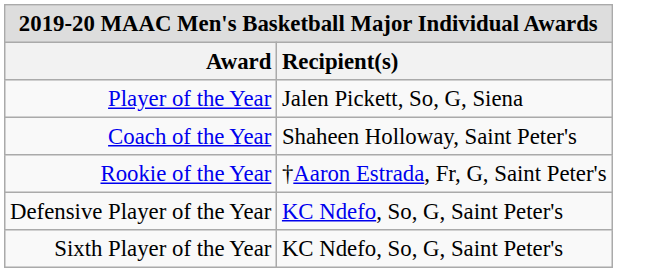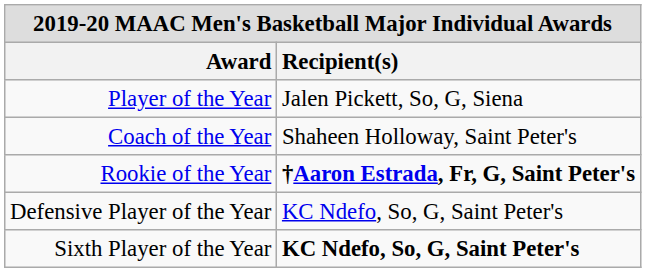(444, 173) normal -> (458, 173) bold
(423, 249) normal -> (431, 249) bold
